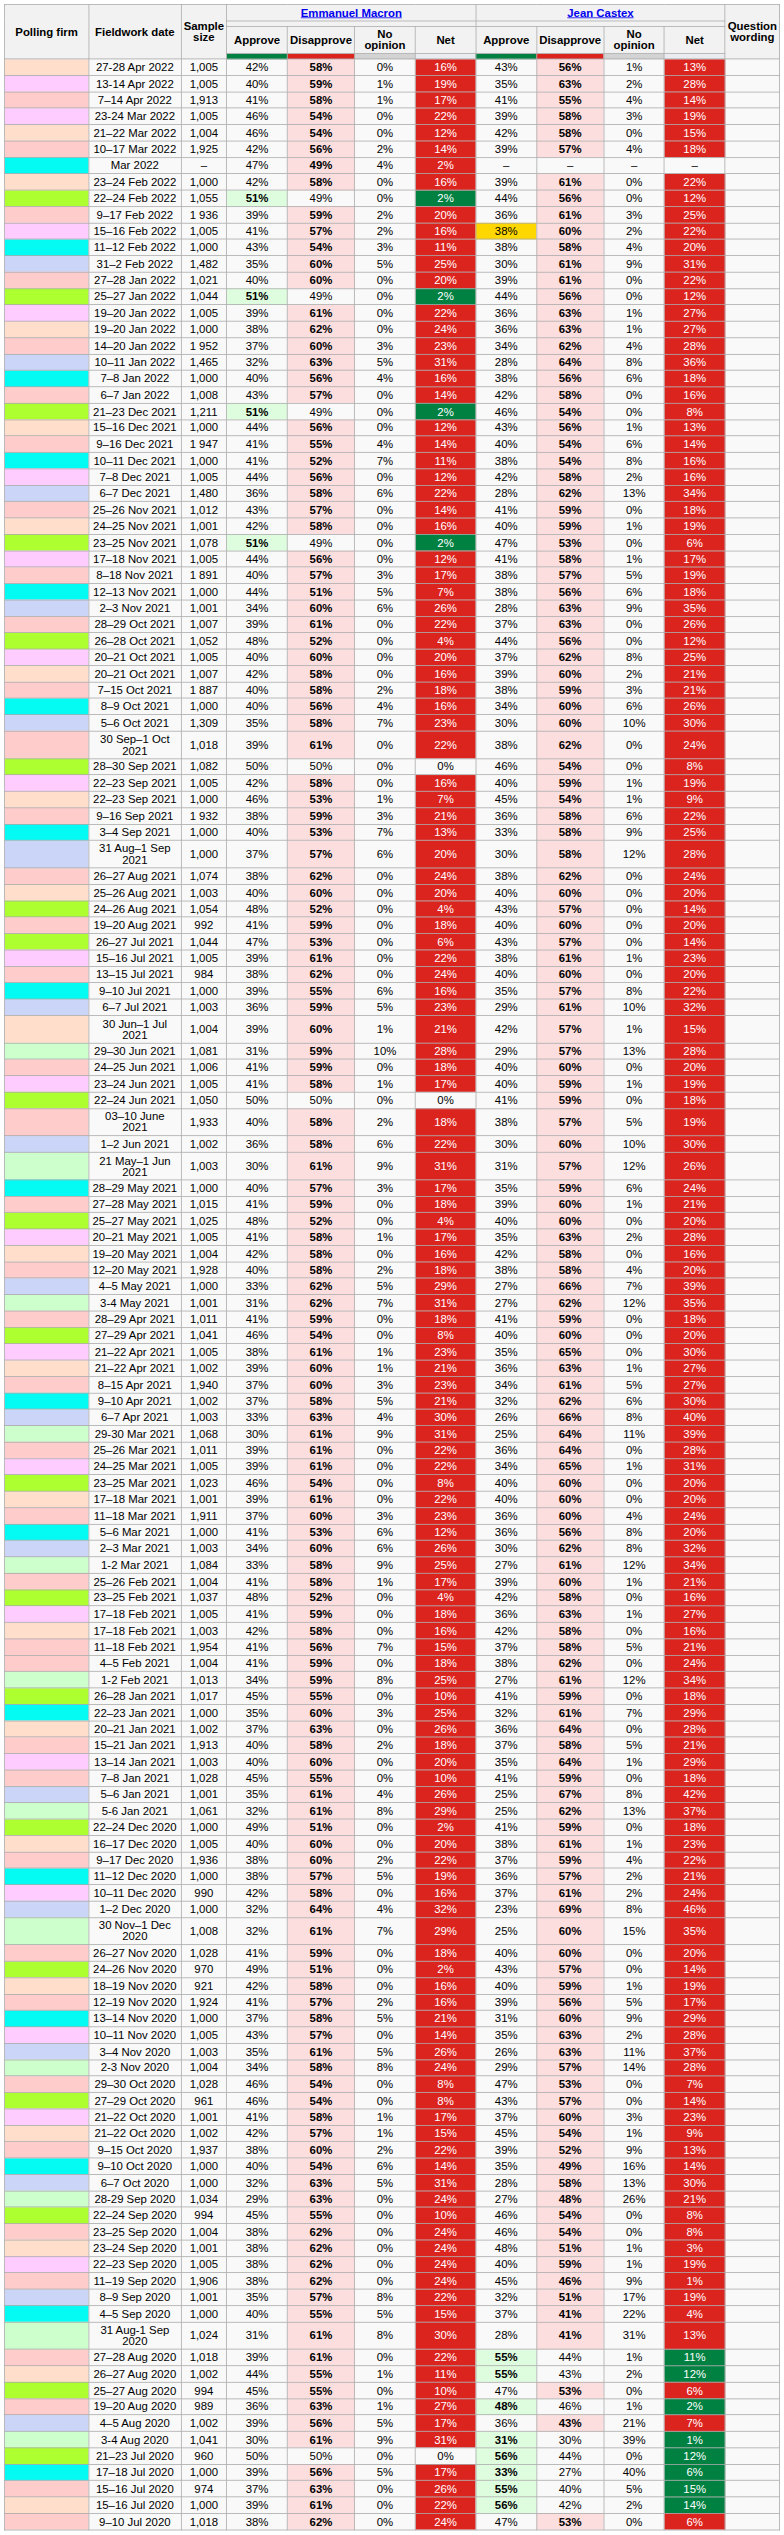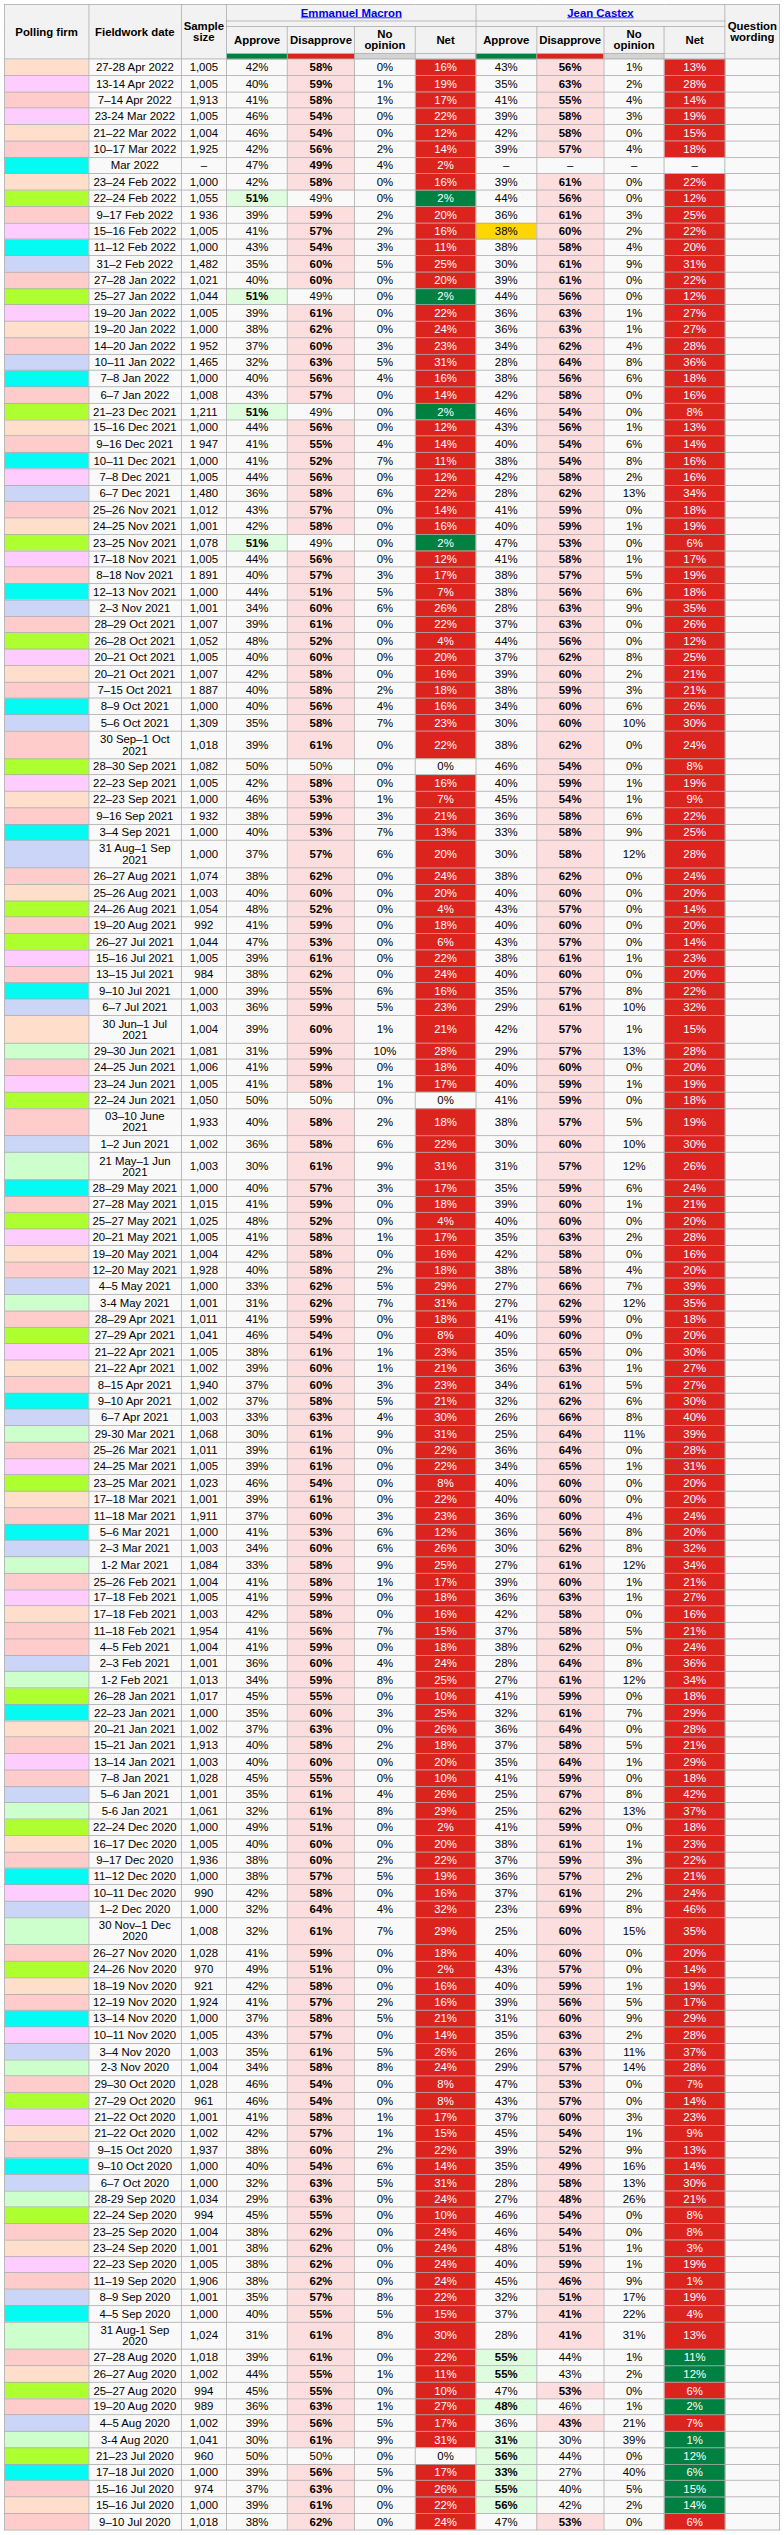- row: (135, 1598)
+ row: (135, 1664)
(634, 1860) 4% -> (634, 1860) 3%
